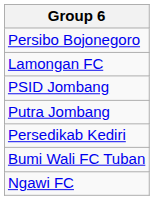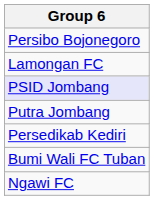(59, 87) no background -> (59, 87) lavender background
